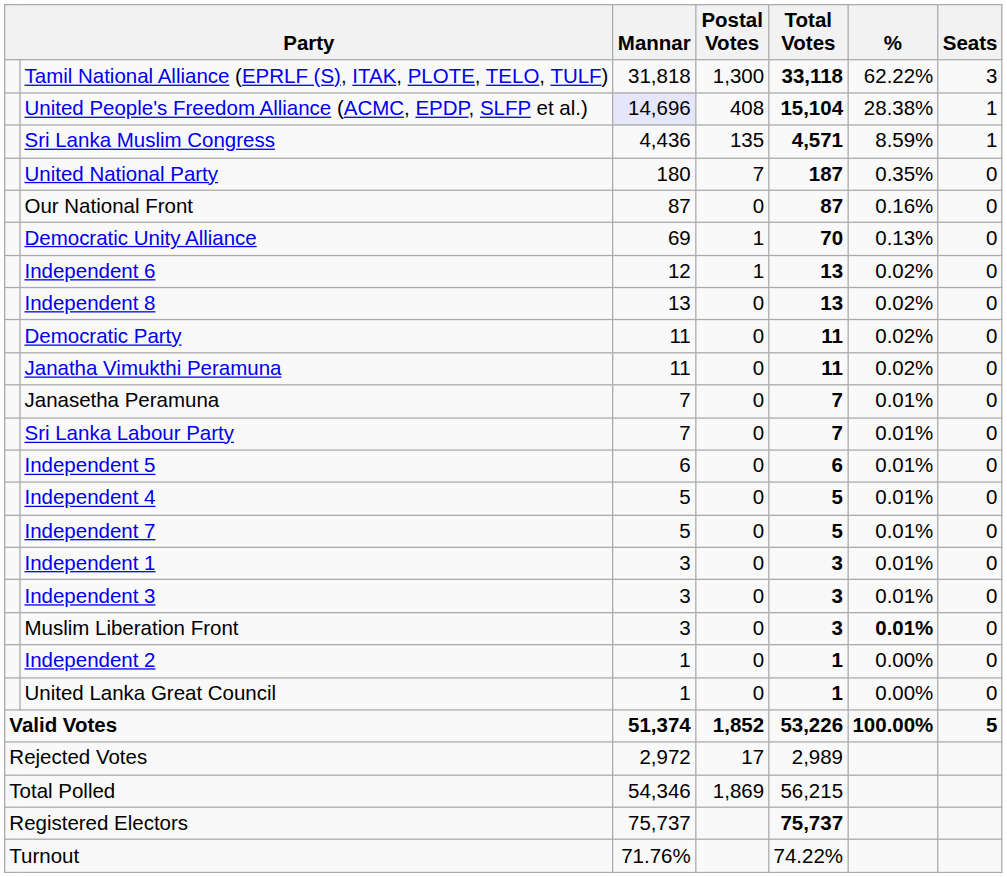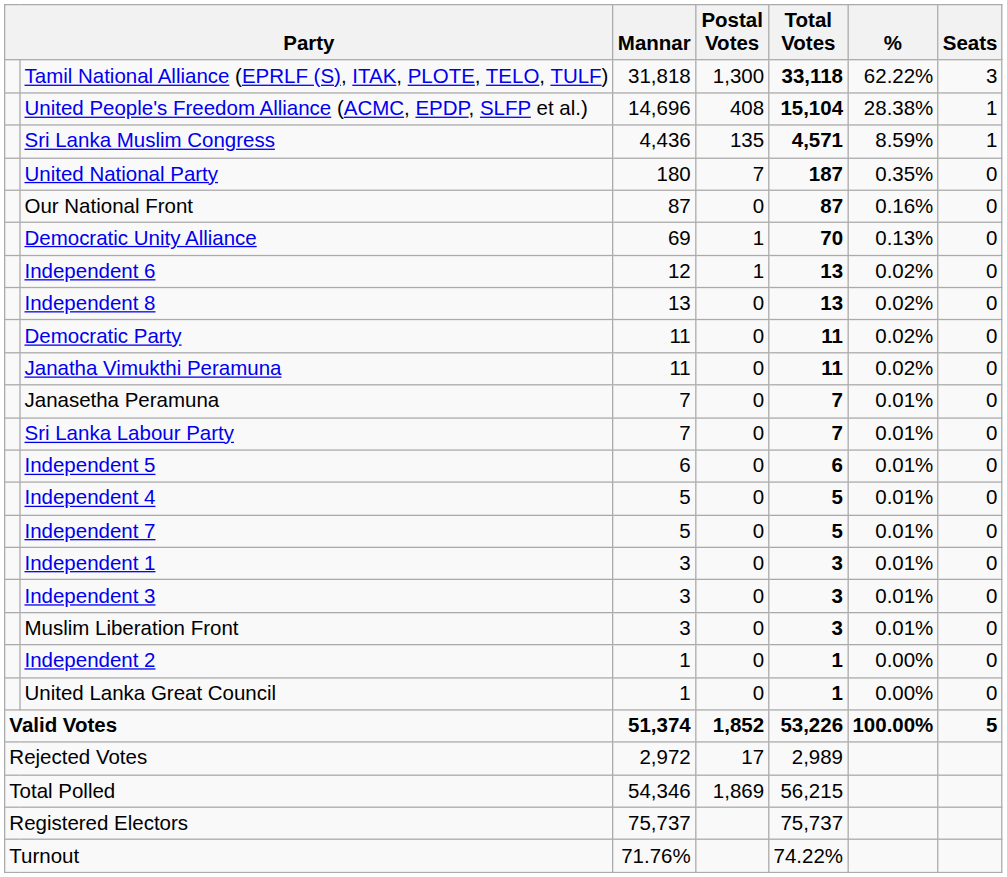(659, 108) lavender background -> (659, 108) no background
(904, 628) bold -> (904, 628) normal
(812, 823) bold -> (812, 823) normal
